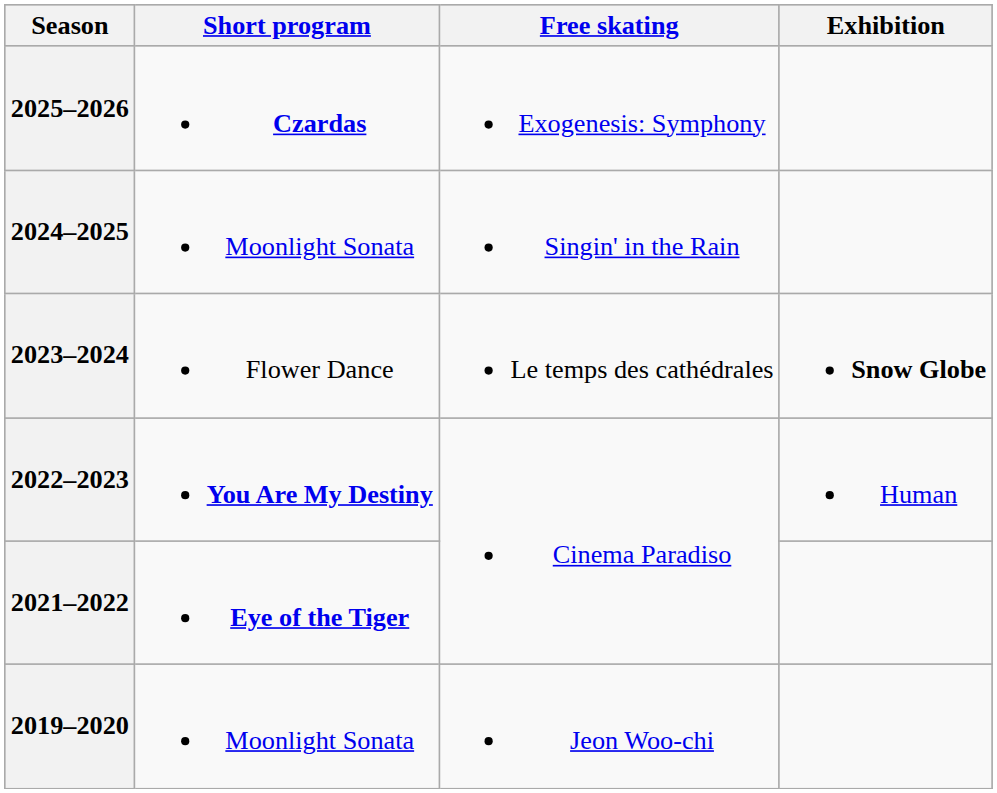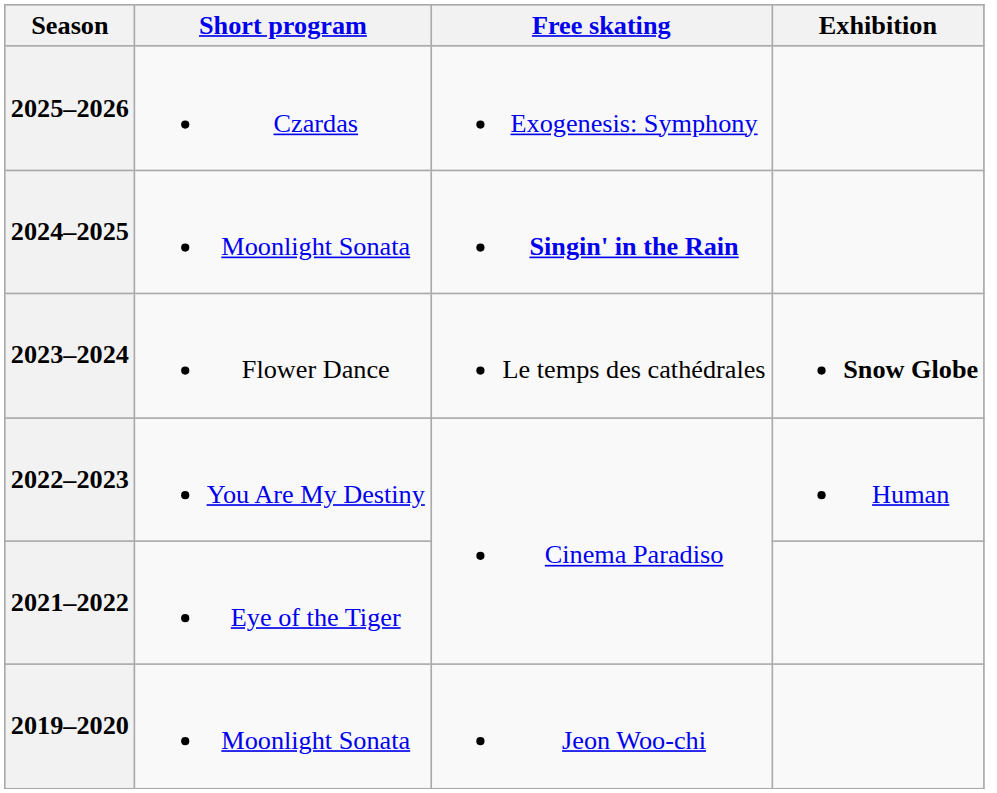(287, 123) bold -> (283, 123) normal
(609, 247) normal -> (601, 247) bold
(287, 494) bold -> (283, 494) normal
(287, 617) bold -> (283, 617) normal
